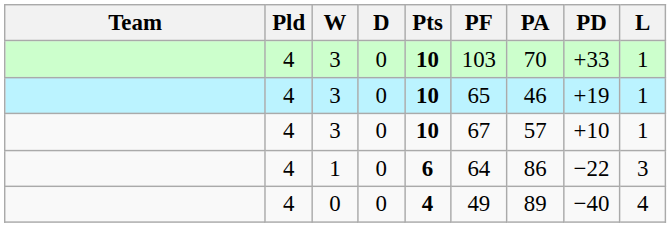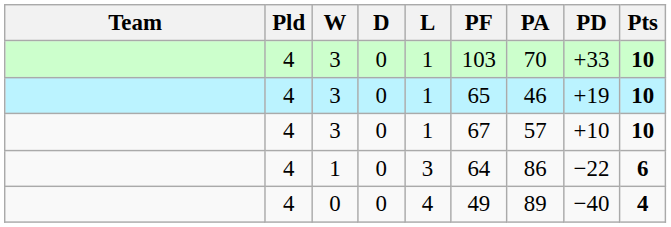columns swapped: (643, 22) <-> (428, 22)
